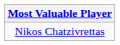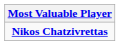(60, 31) normal -> (60, 31) bold
